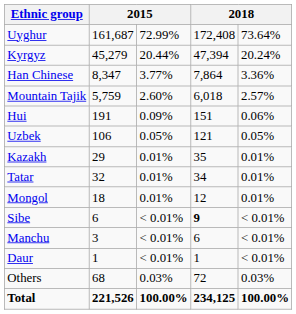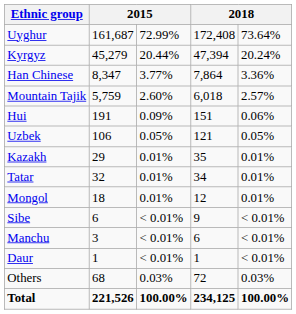(197, 217) bold -> (197, 217) normal
